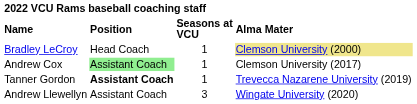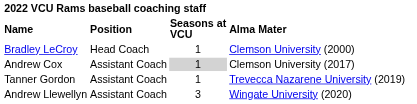(298, 50) khaki background -> (292, 50) no background
(129, 64) lightgreen background -> (129, 64) no background
(205, 64) no background -> (198, 64) lightgrey background
(132, 79) bold -> (129, 79) normal
